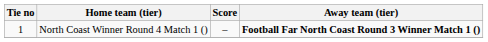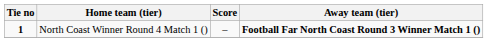(21, 29) normal -> (21, 29) bold
